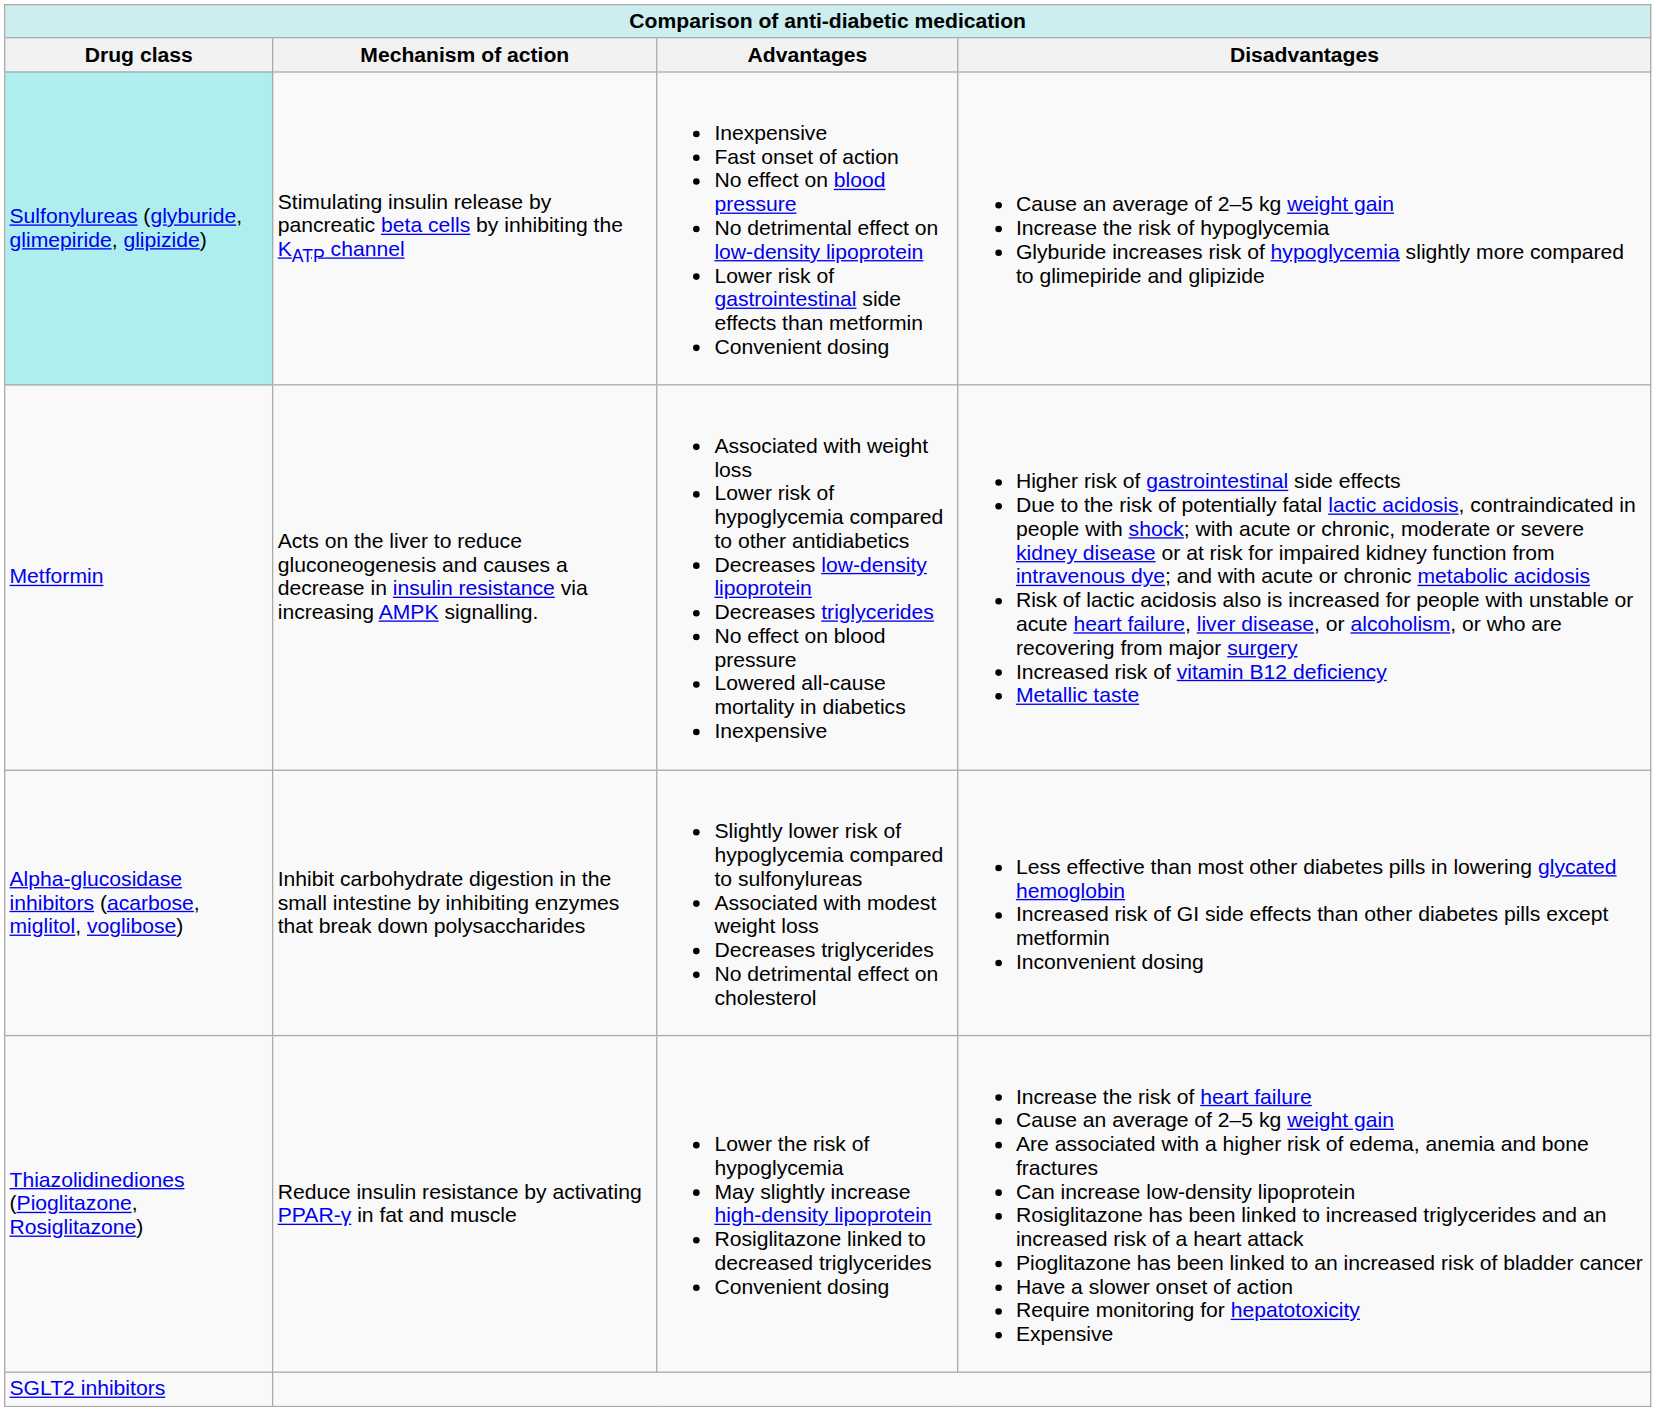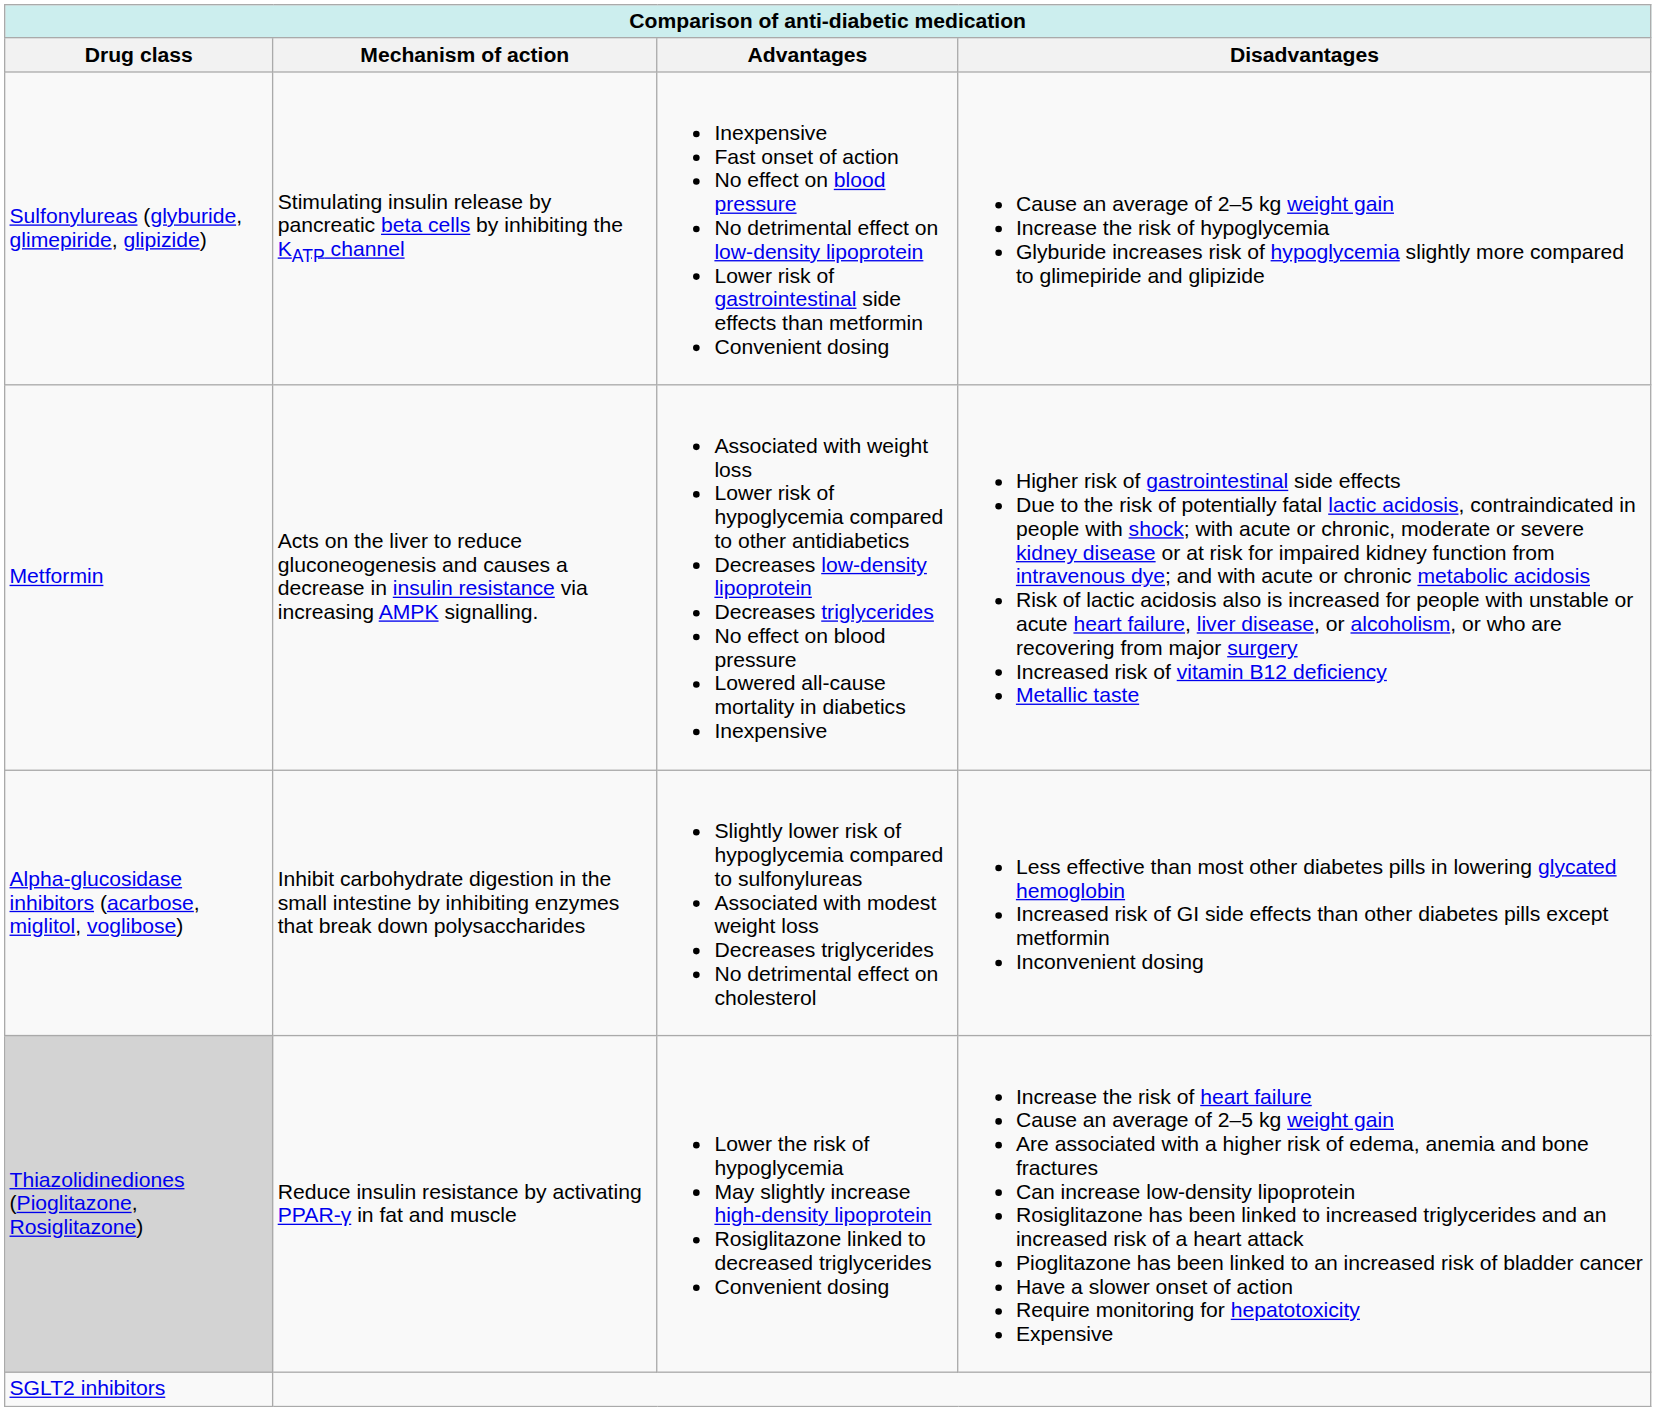(126, 228) paleturquoise background -> (126, 228) no background
(97, 1203) no background -> (97, 1203) lightgrey background
